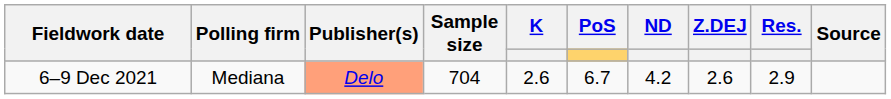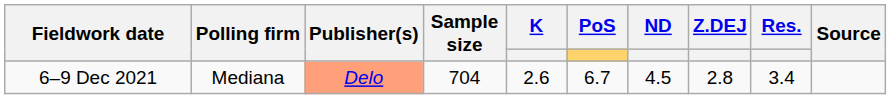(658, 77) 4.2 -> (658, 77) 4.5
(720, 77) 2.6 -> (720, 77) 2.8
(782, 77) 2.9 -> (782, 77) 3.4
